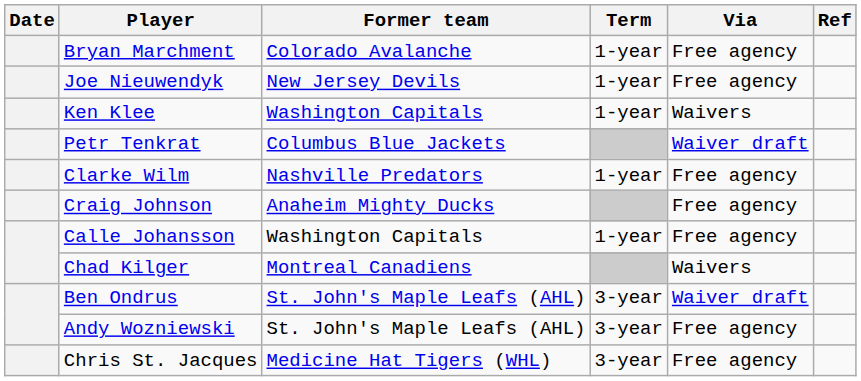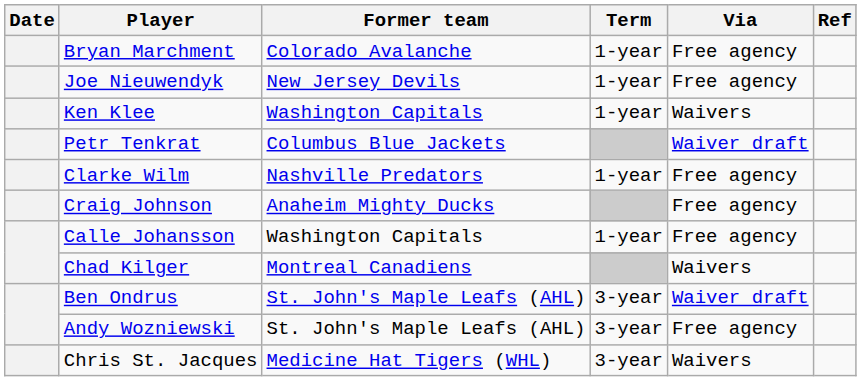(735, 360) Free agency -> (712, 360) Waivers
